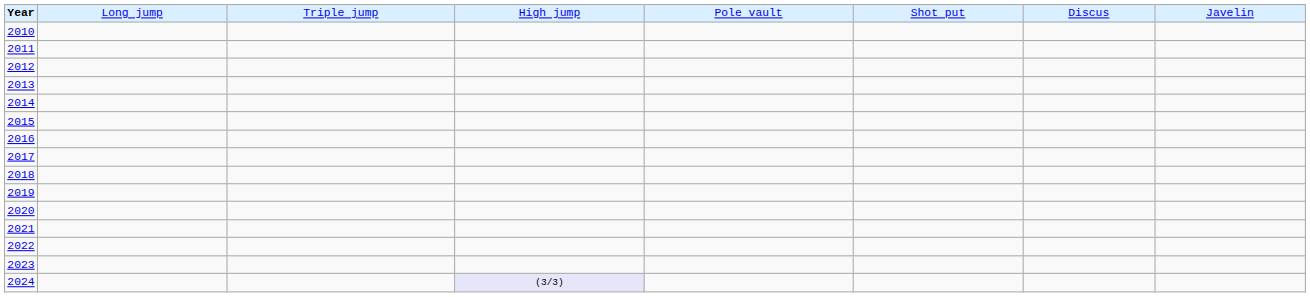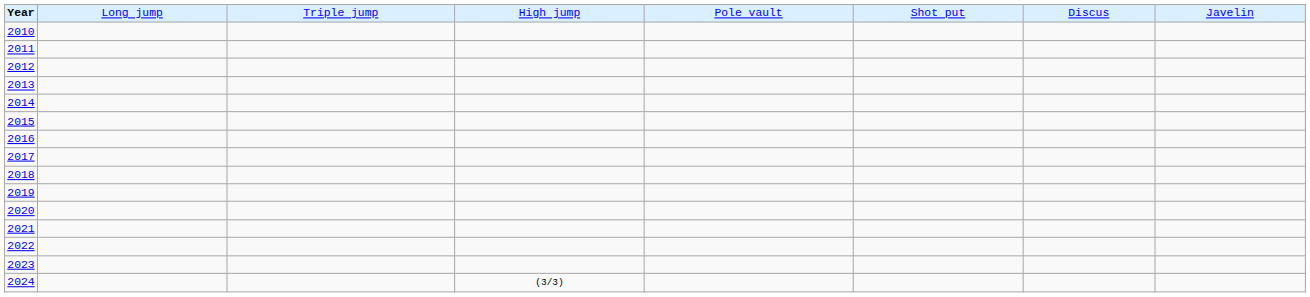(550, 283) lavender background -> (550, 283) no background
